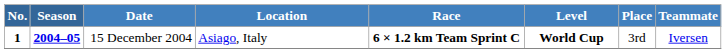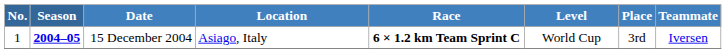(17, 37) bold -> (17, 37) normal
(571, 37) bold -> (571, 37) normal
